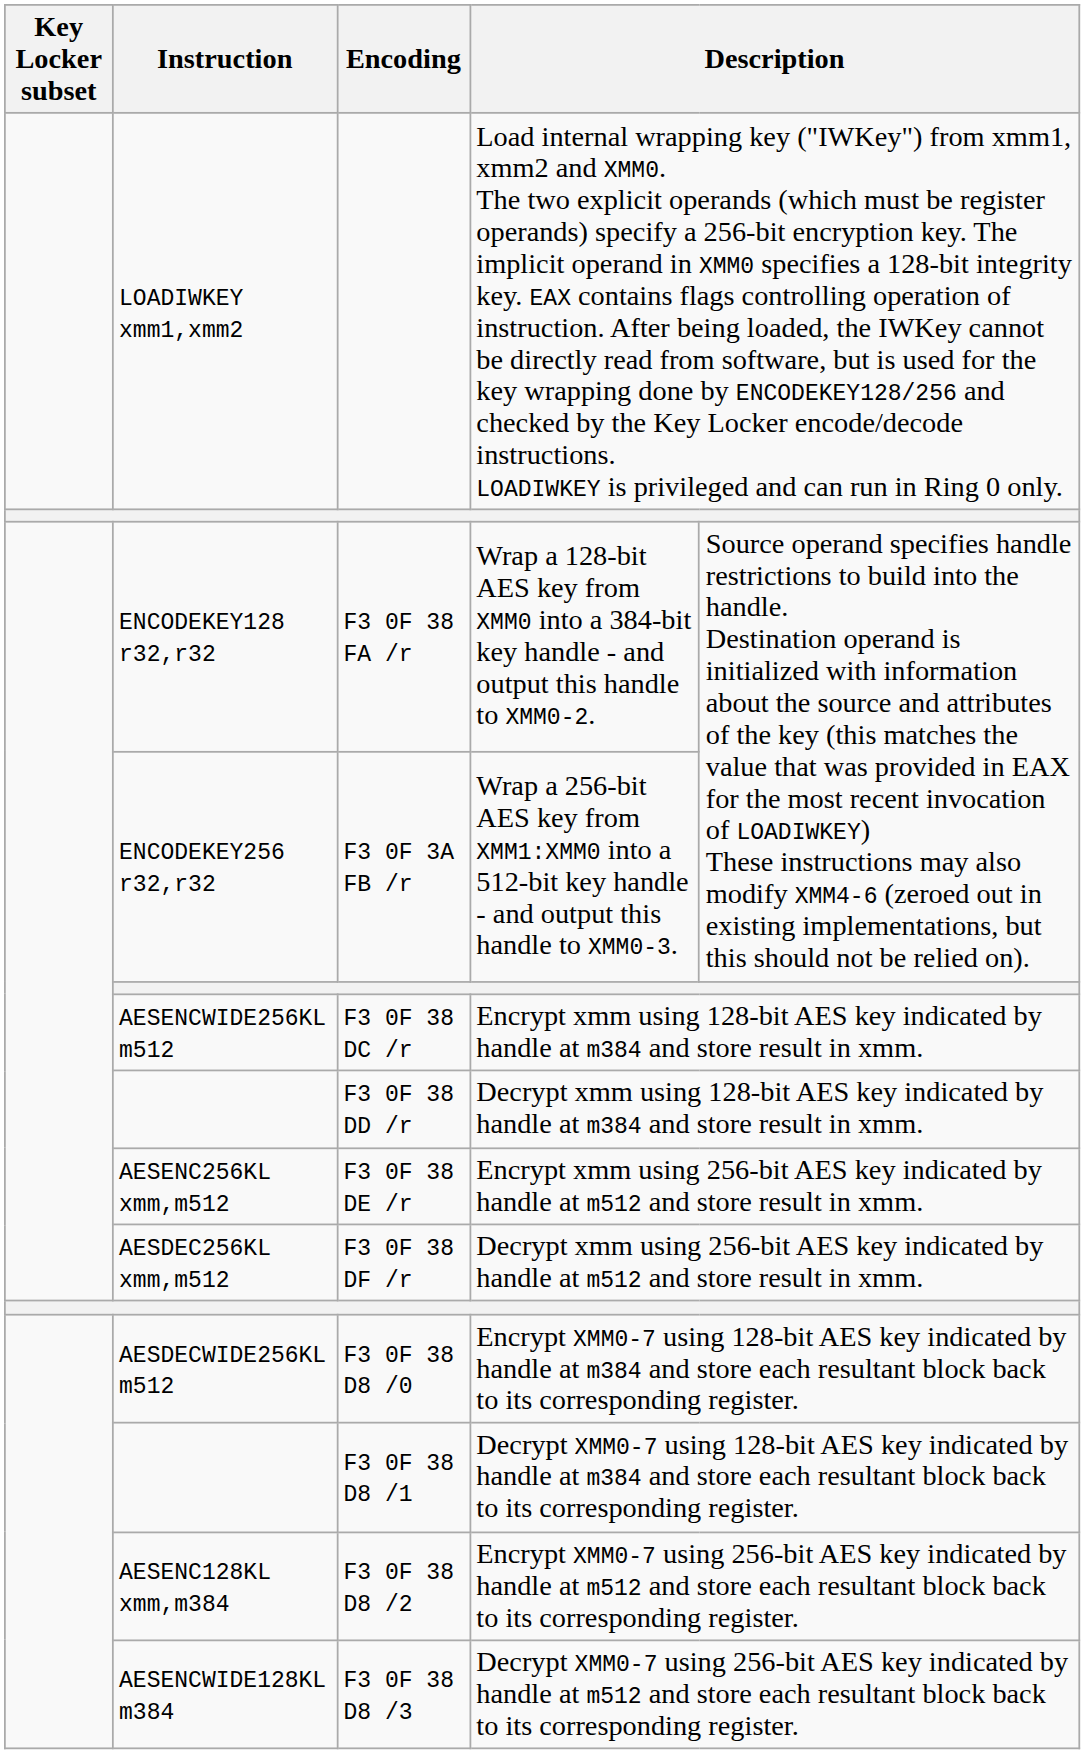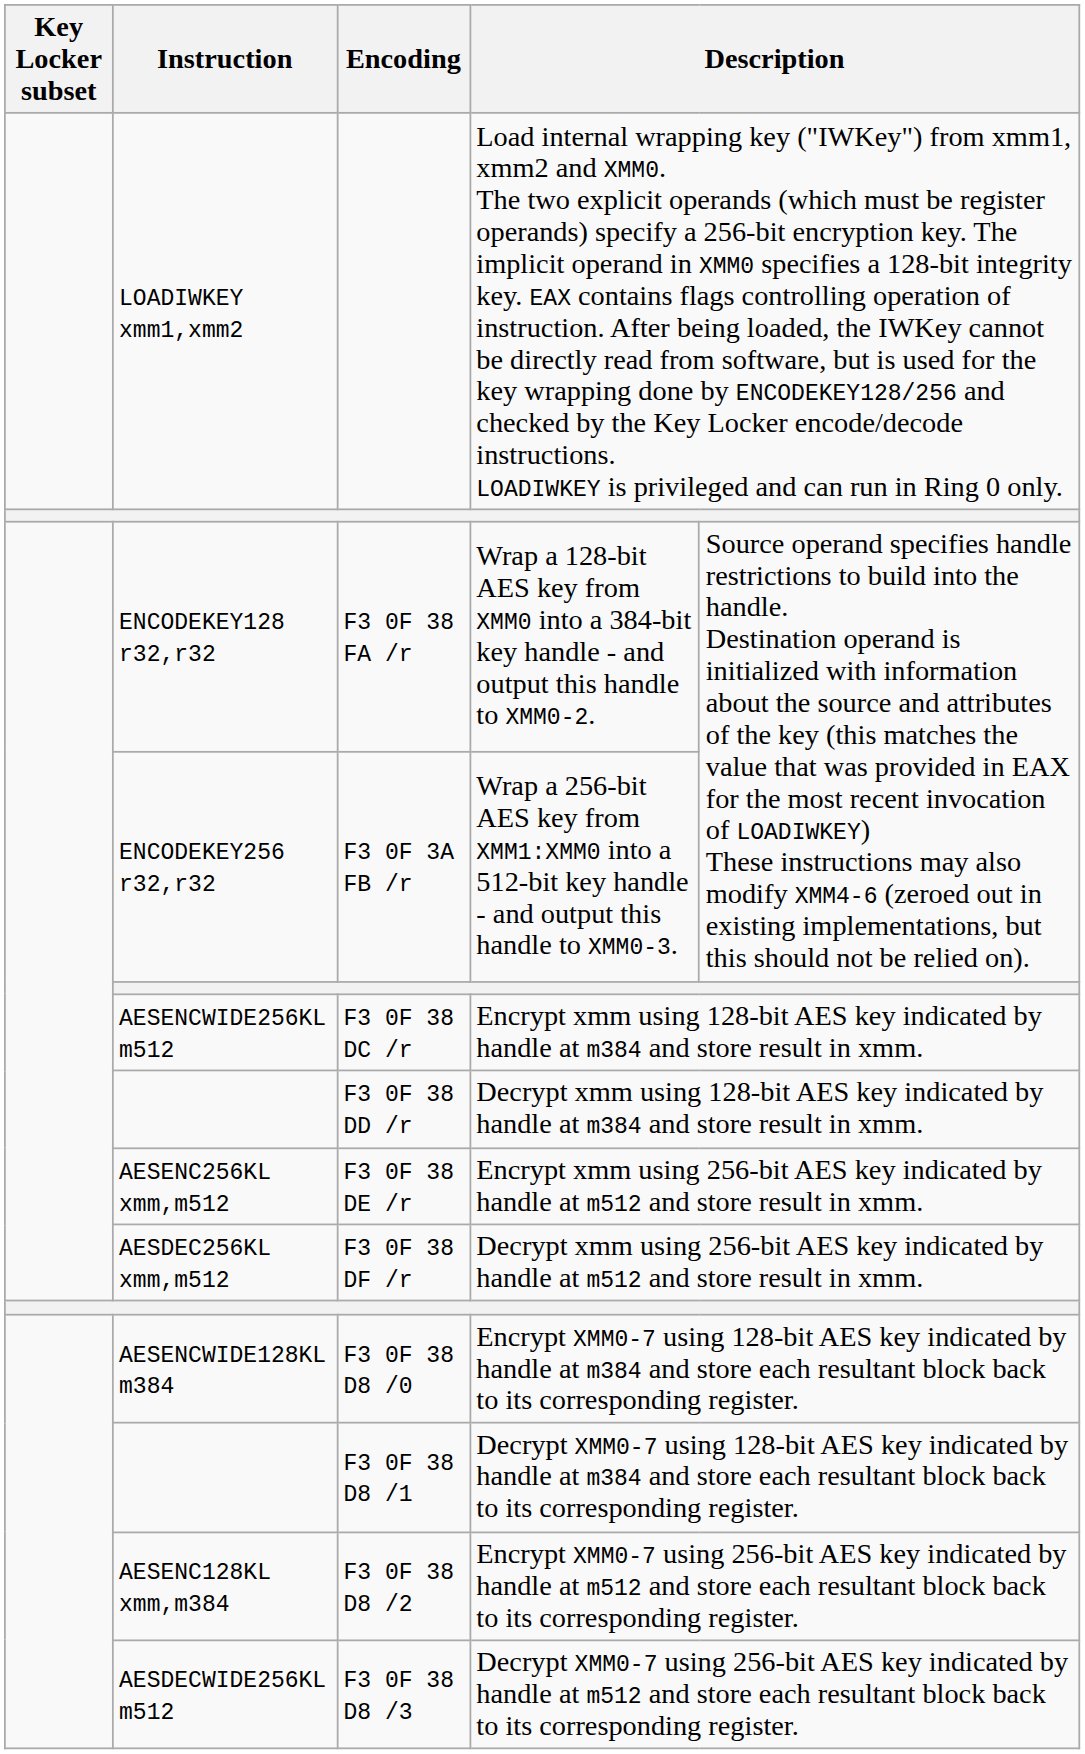(223, 1371) AESDECWIDE256KL m512 -> (223, 1371) AESENCWIDE128KL m384
(223, 1697) AESENCWIDE128KL m384 -> (223, 1697) AESDECWIDE256KL m512
